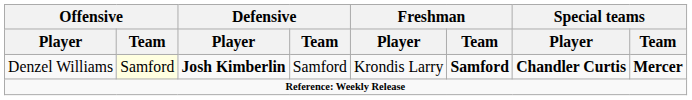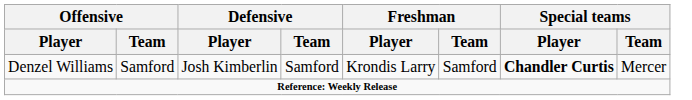(147, 66) lightyellow background -> (147, 66) no background
(234, 66) bold -> (230, 66) normal
(480, 66) bold -> (470, 66) normal
(658, 66) bold -> (644, 66) normal
